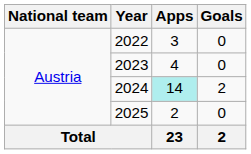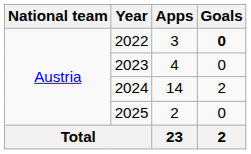(222, 40) normal -> (222, 40) bold
(174, 88) paleturquoise background -> (174, 88) no background
